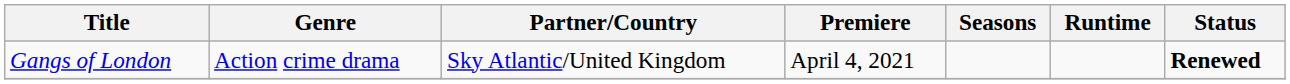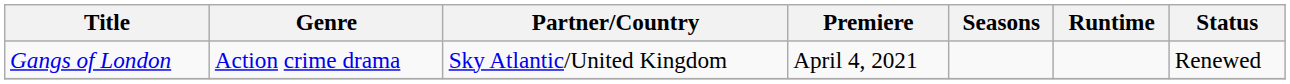(1216, 59) bold -> (1218, 59) normal
